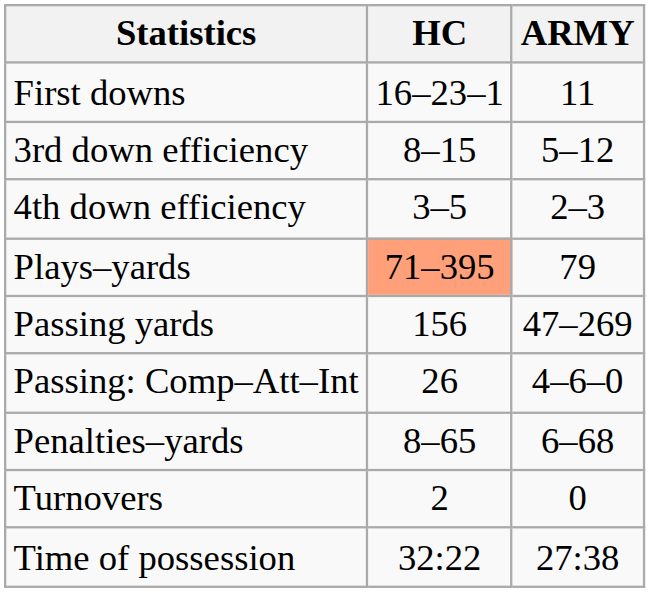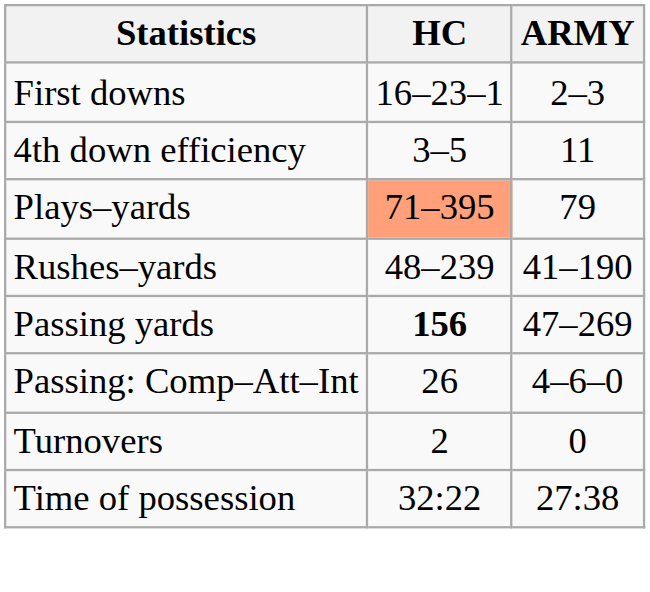(578, 91) 11 -> (578, 91) 2–3
- row: (161, 149)
(578, 207) 2–3 -> (578, 149) 11
+ row: (115, 265)
(440, 324) normal -> (440, 324) bold
- row: (129, 440)
